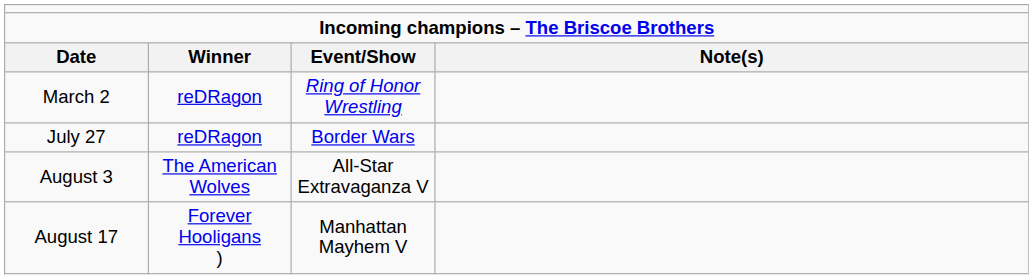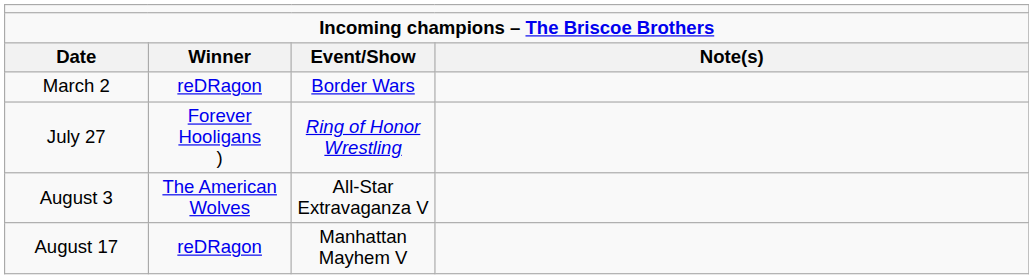(363, 97) Ring of Honor Wrestling -> (363, 86) Border Wars
(220, 136) reDRagon -> (220, 136) Forever Hooligans )
(363, 136) Border Wars -> (363, 136) Ring of Honor Wrestling
(220, 237) Forever Hooligans ) -> (220, 248) reDRagon
